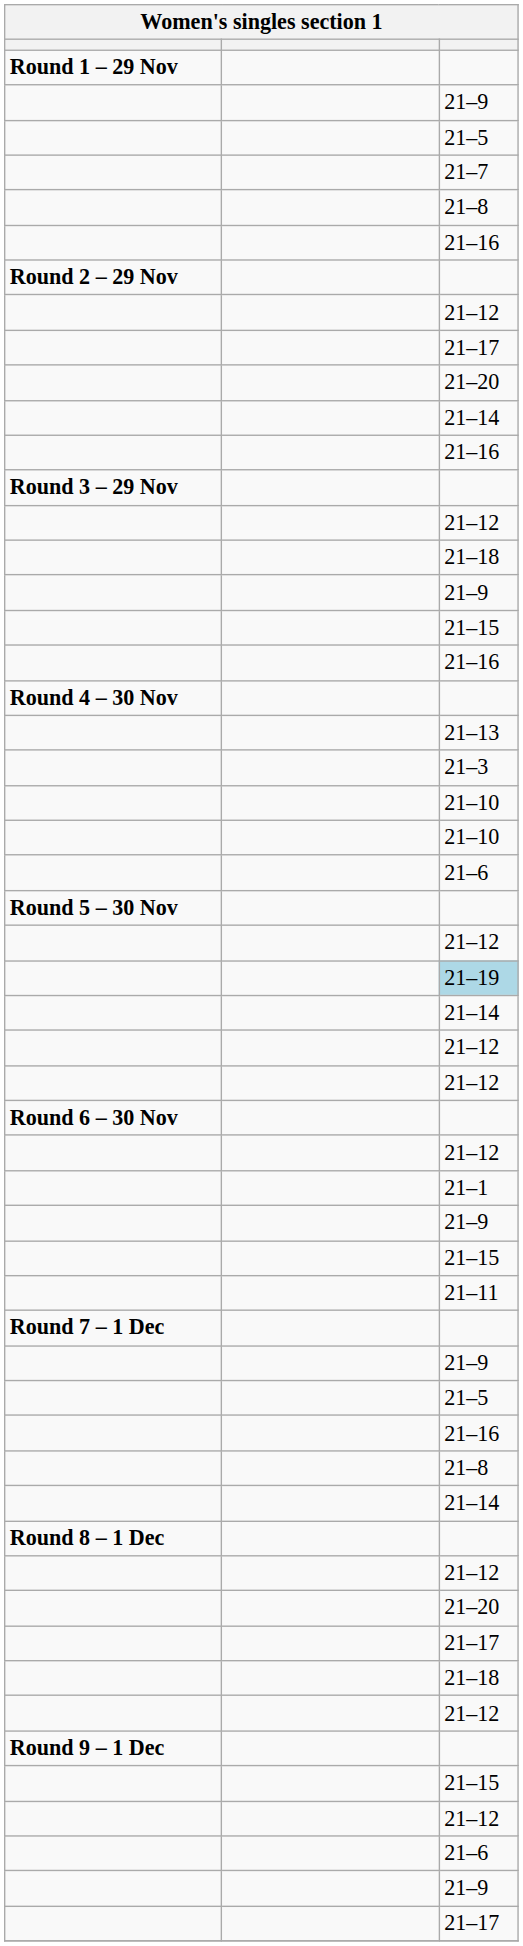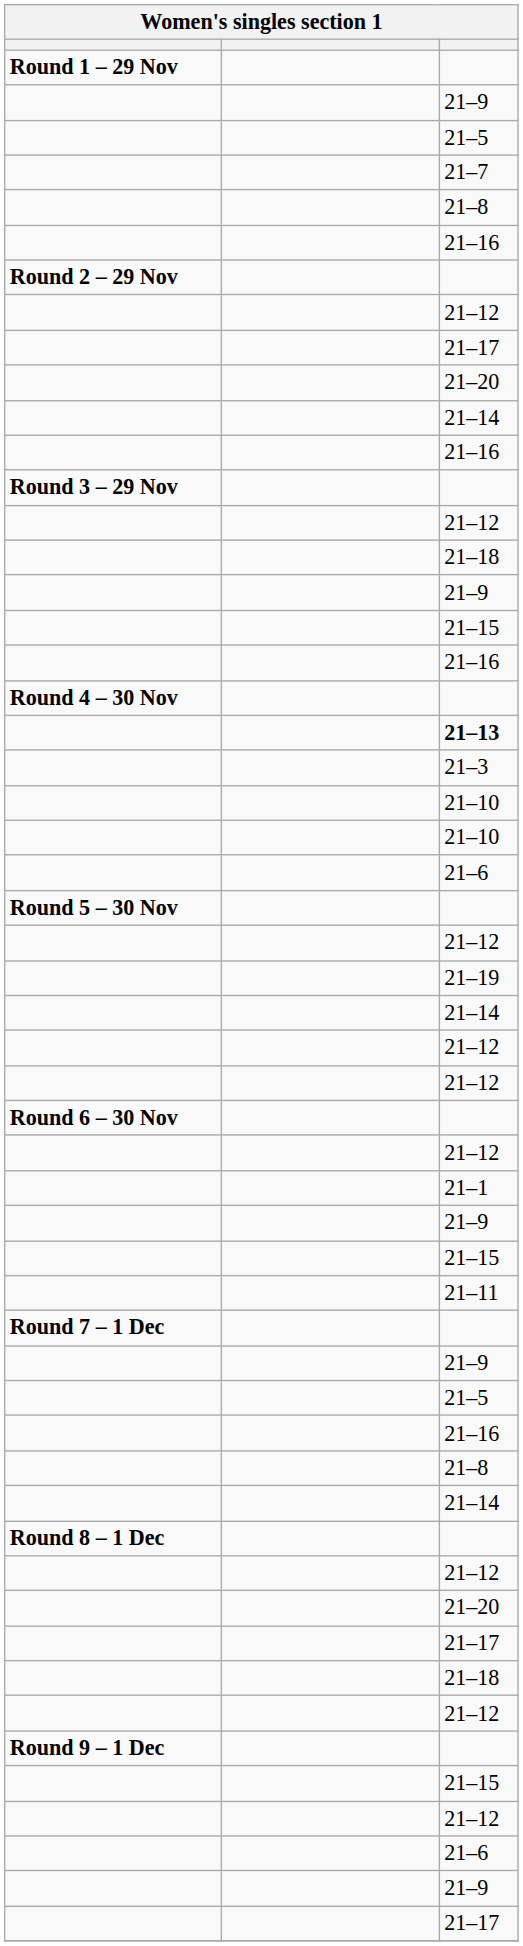(472, 732) normal -> (472, 732) bold
(472, 977) lightblue background -> (472, 977) no background
